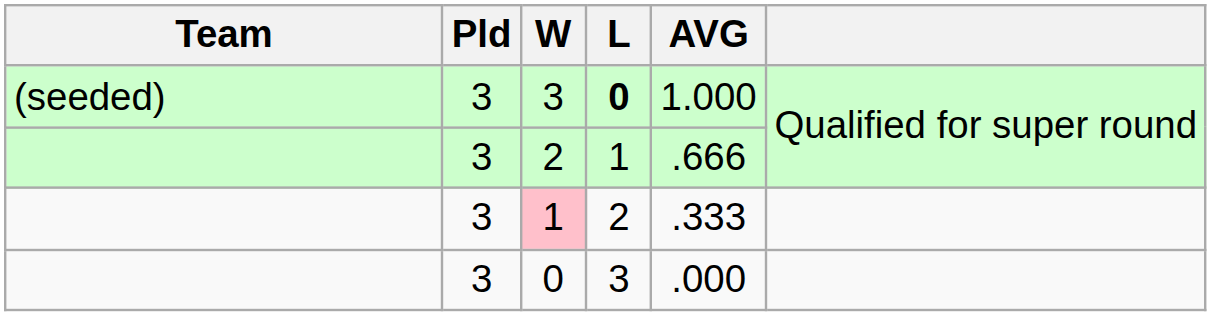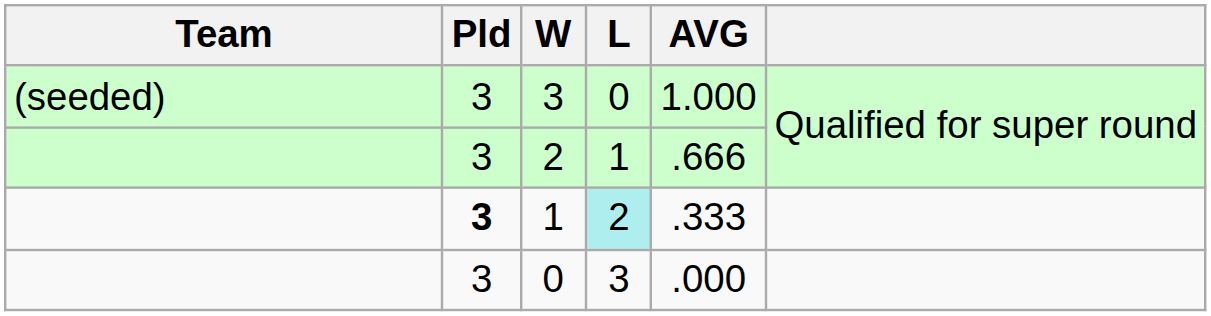(619, 95) bold -> (619, 95) normal
(482, 217) normal -> (482, 217) bold
(553, 217) pink background -> (553, 217) no background
(619, 217) no background -> (619, 217) paleturquoise background
